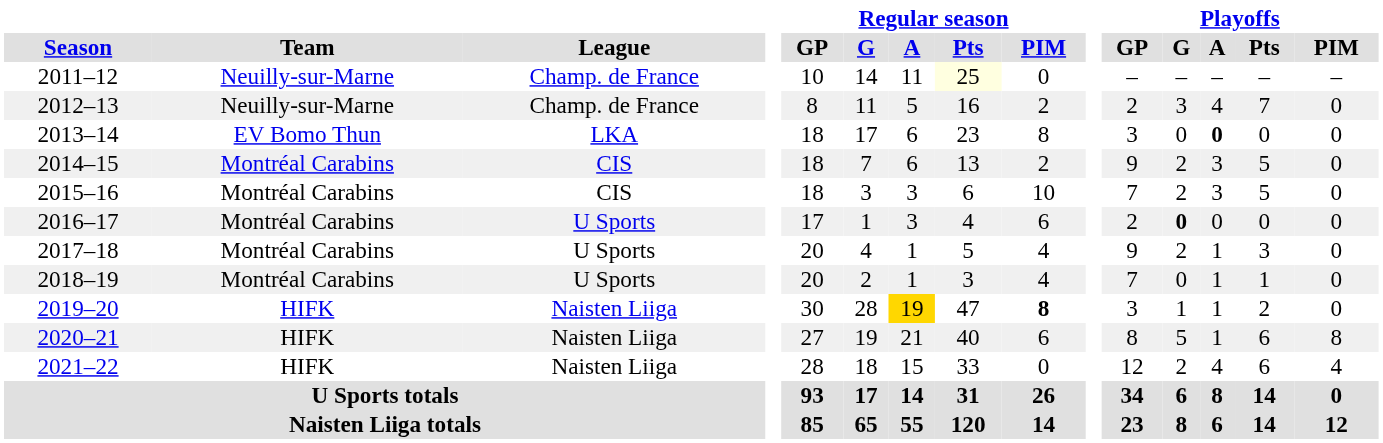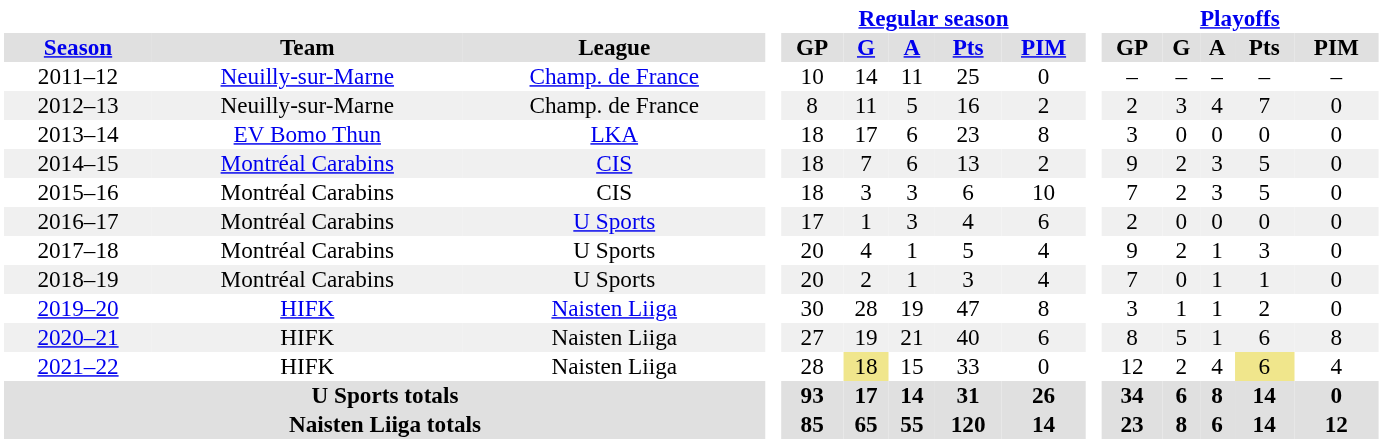(968, 76) lightyellow background -> (968, 76) no background
(1217, 134) bold -> (1217, 134) normal
(1181, 221) bold -> (1181, 221) normal
(912, 308) gold background -> (912, 308) no background
(1044, 308) bold -> (1044, 308) normal
(866, 366) no background -> (866, 366) khaki background
(1264, 366) no background -> (1264, 366) khaki background
